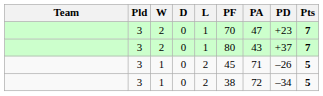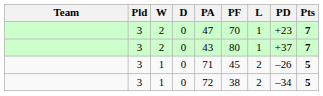columns swapped: (205, 13) <-> (257, 13)
